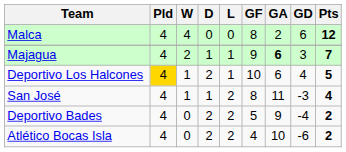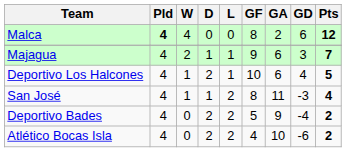(163, 34) normal -> (163, 34) bold
(278, 55) bold -> (278, 55) normal
(163, 75) gold background -> (163, 75) no background
